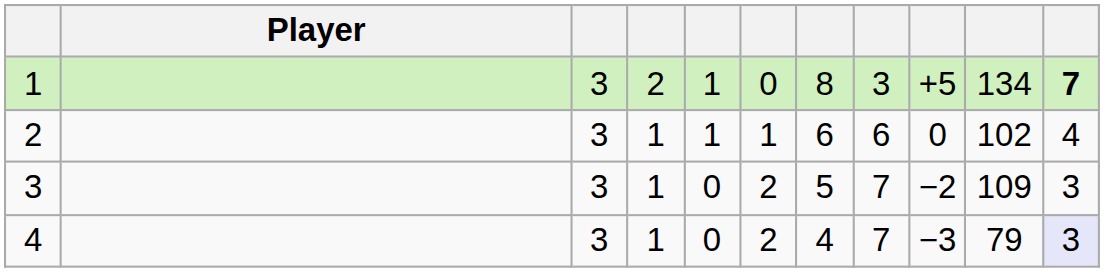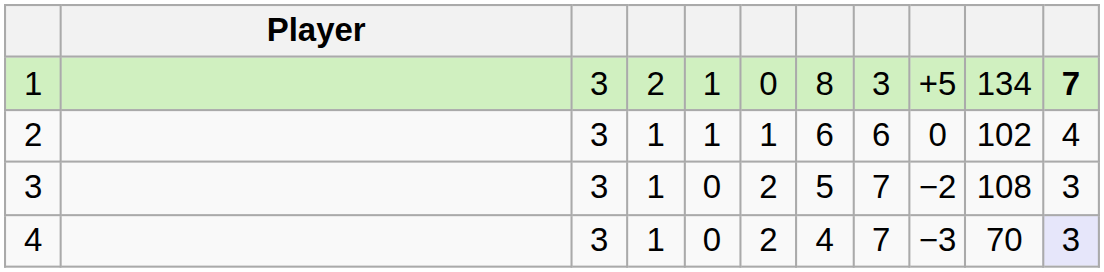(1004, 187) 109 -> (1004, 187) 108
(1004, 239) 79 -> (1004, 239) 70
